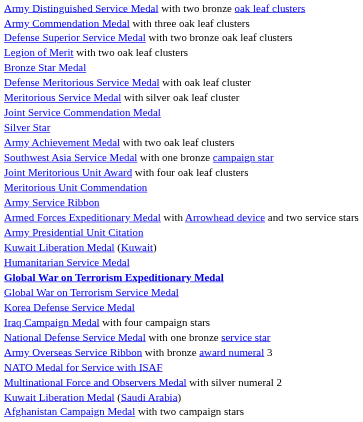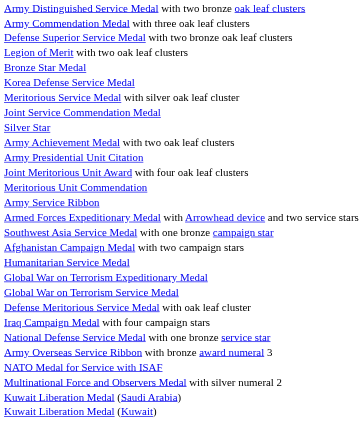(127, 83) Defense Meritorious Service Medal with oak leaf cluster -> (69, 83) Korea Defense Service Medal
(139, 157) Southwest Asia Service Medal with one bronze campaign star -> (74, 157) Army Presidential Unit Citation
(74, 232) Army Presidential Unit Citation -> (139, 232) Southwest Asia Service Medal with one bronze campaign star
(80, 247) Kuwait Liberation Medal (Kuwait) -> (124, 247) Afghanistan Campaign Medal with two campaign stars
(114, 277) bold -> (106, 277) normal
(69, 307) Korea Defense Service Medal -> (127, 307) Defense Meritorious Service Medal with oak leaf cluster
(124, 412) Afghanistan Campaign Medal with two campaign stars -> (80, 412) Kuwait Liberation Medal (Kuwait)
